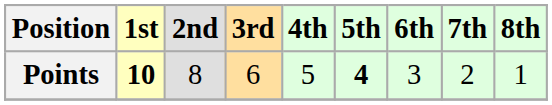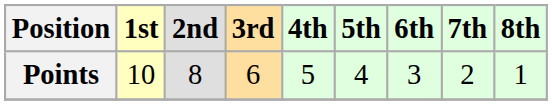(141, 74) bold -> (141, 74) normal
(361, 74) bold -> (361, 74) normal
